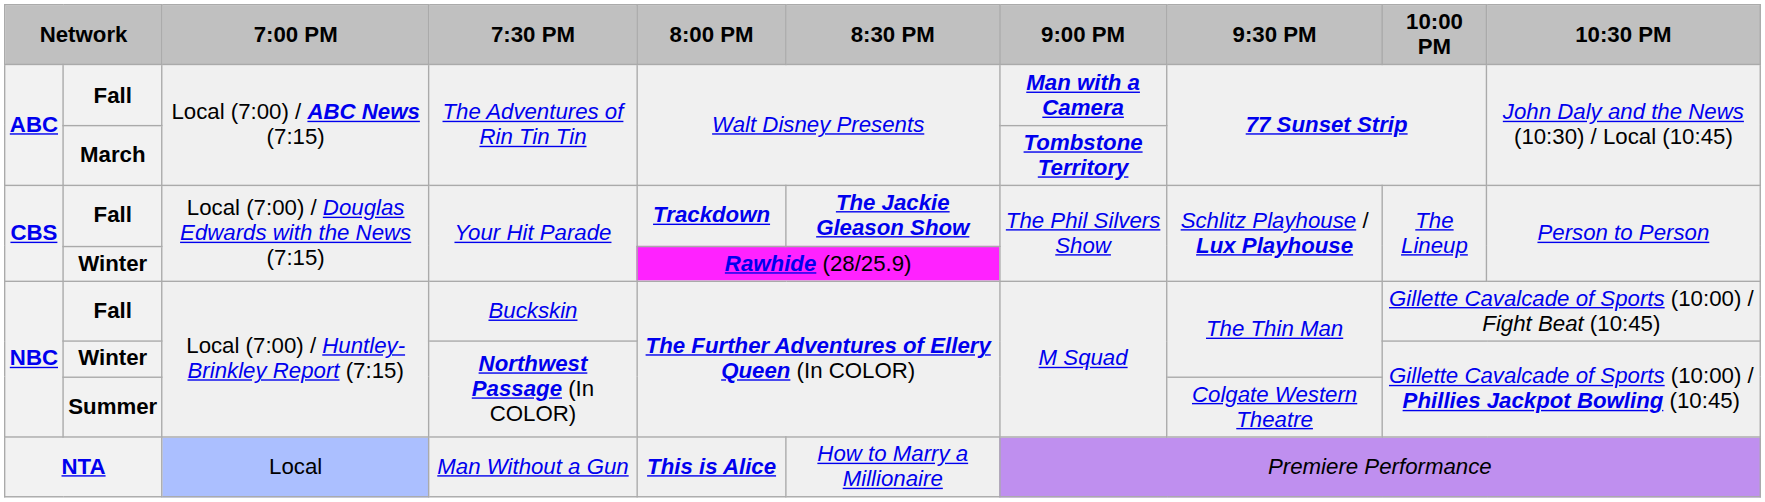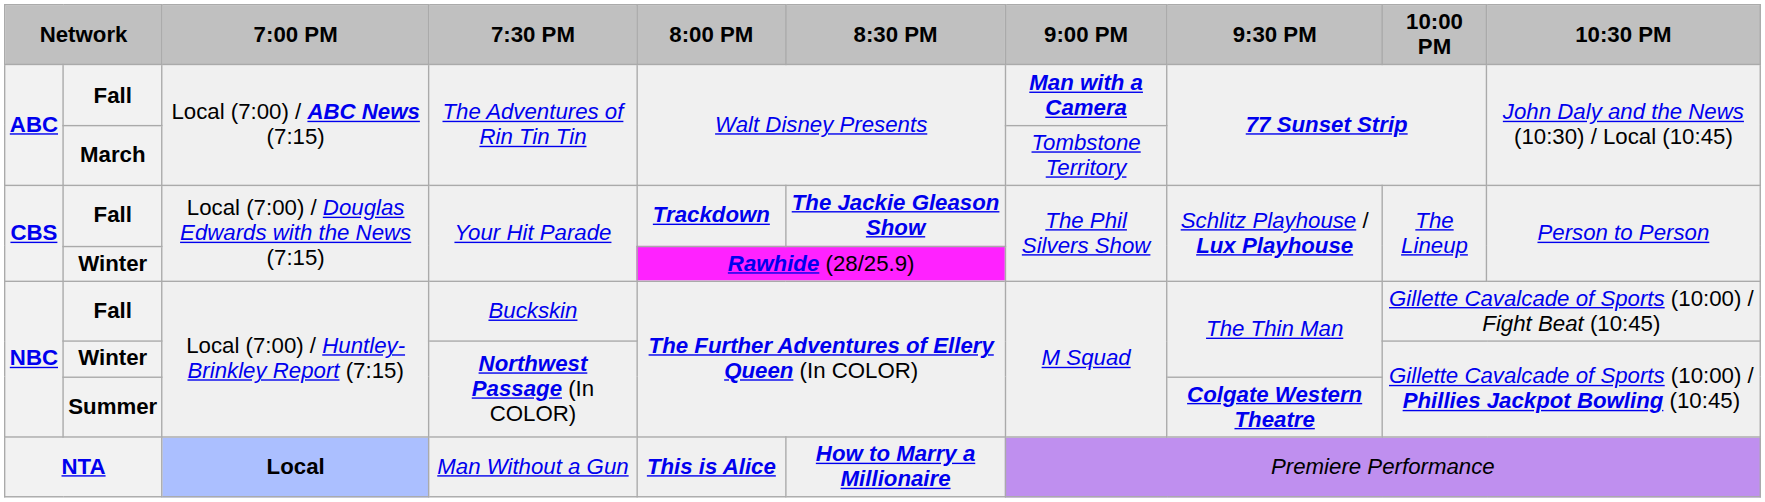(1083, 155) bold -> (1086, 155) normal
(1275, 406) normal -> (1275, 406) bold
(296, 466) normal -> (296, 466) bold
(893, 466) normal -> (896, 466) bold
